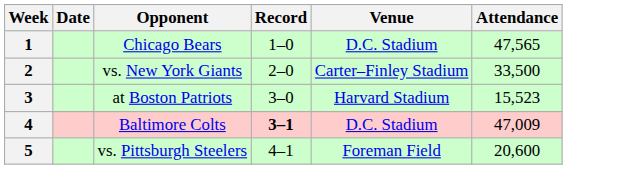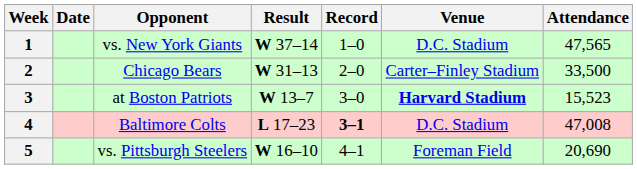+ column: (286, 17)
(172, 44) Chicago Bears -> (172, 44) vs. New York Giants
(172, 71) vs. New York Giants -> (172, 71) Chicago Bears
(392, 97) normal -> (462, 97) bold
(517, 124) 47,009 -> (588, 124) 47,008
(517, 151) 20,600 -> (588, 151) 20,690
